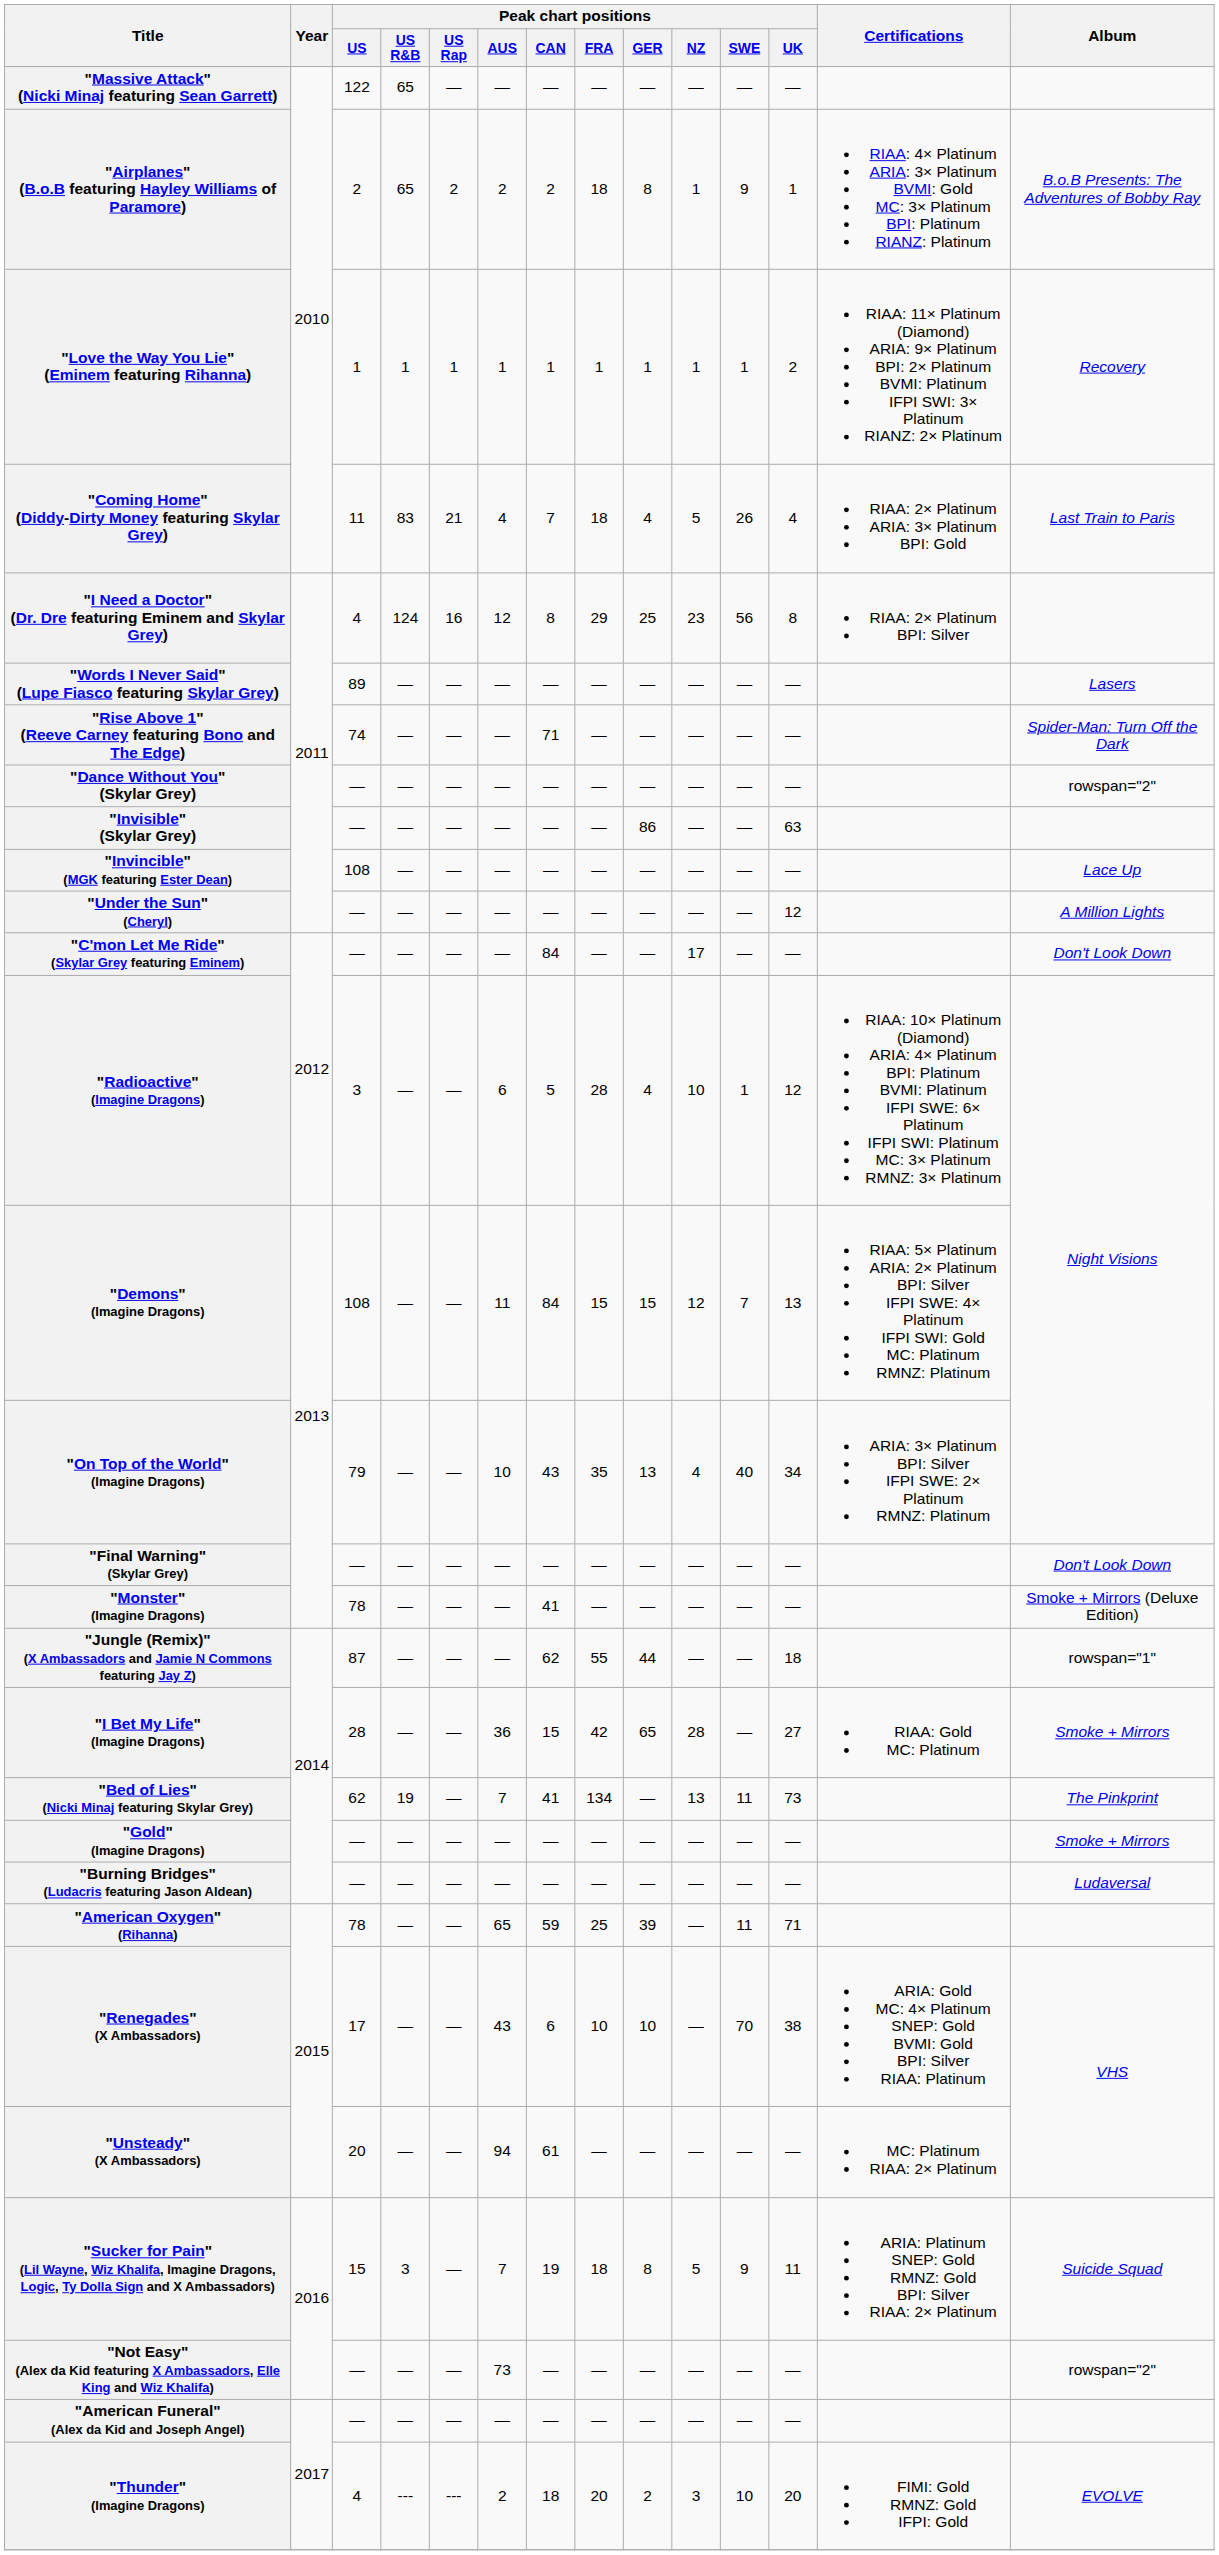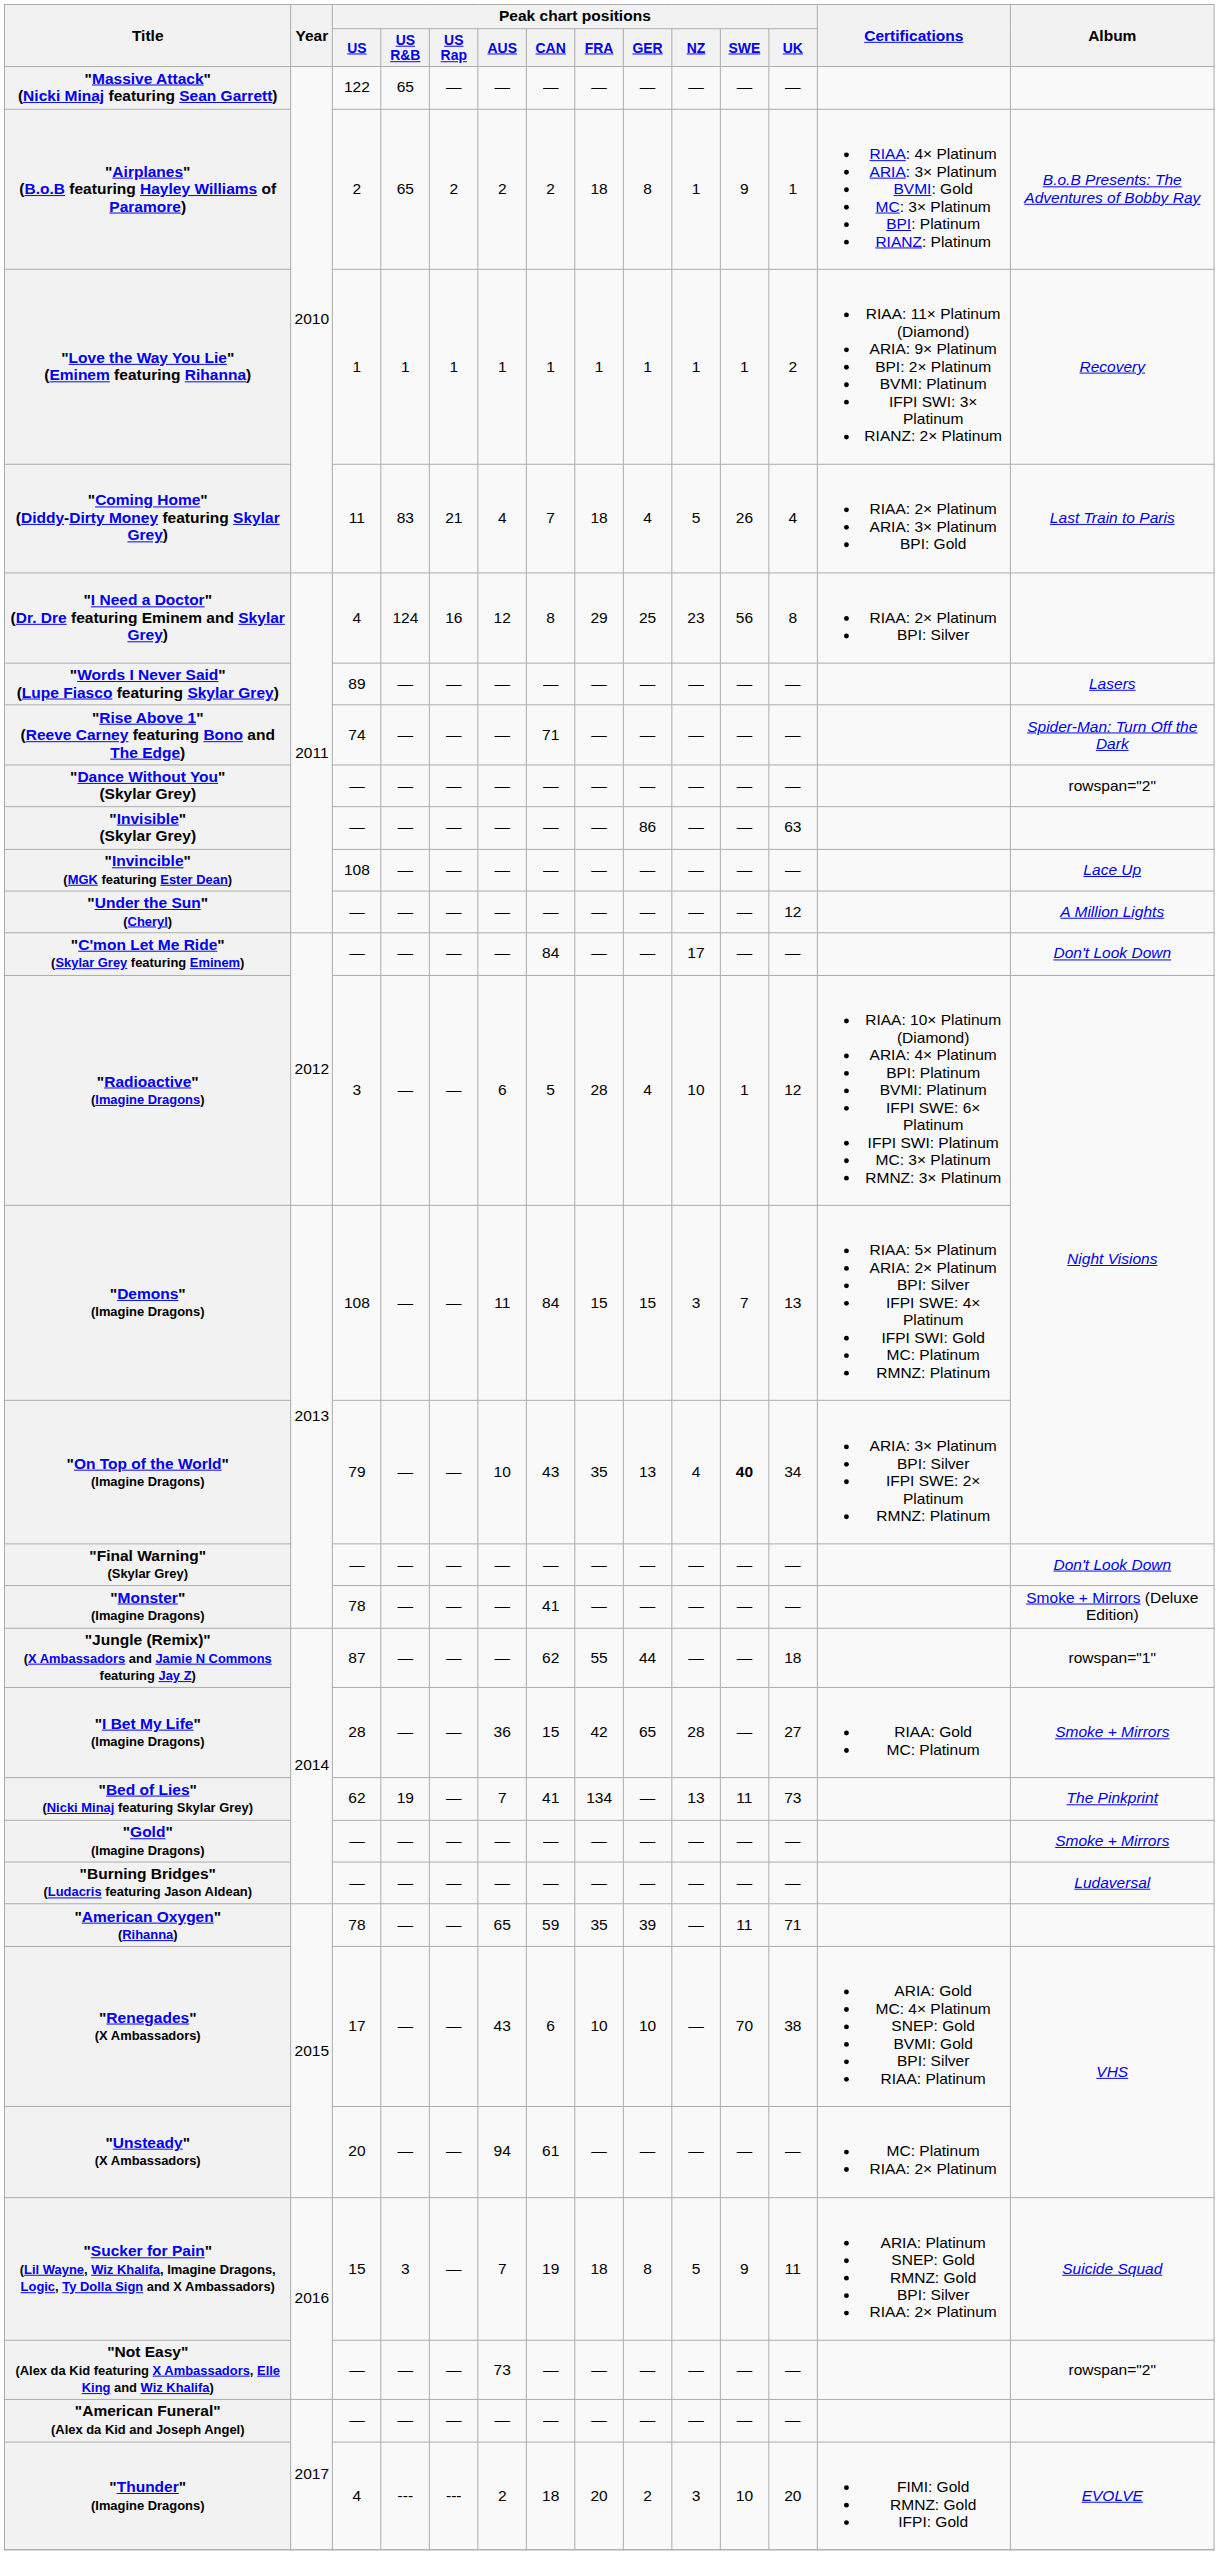(696, 1303) 12 -> (696, 1303) 3
(744, 1472) normal -> (744, 1472) bold
(599, 1925) 25 -> (599, 1925) 35
